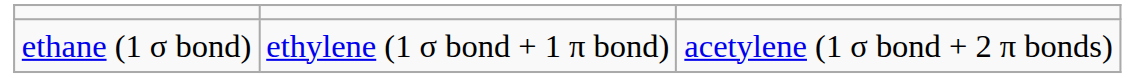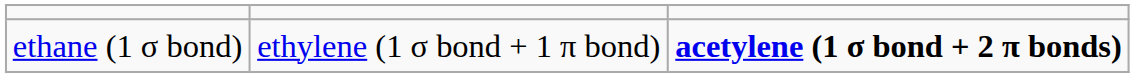(899, 45) normal -> (899, 45) bold
